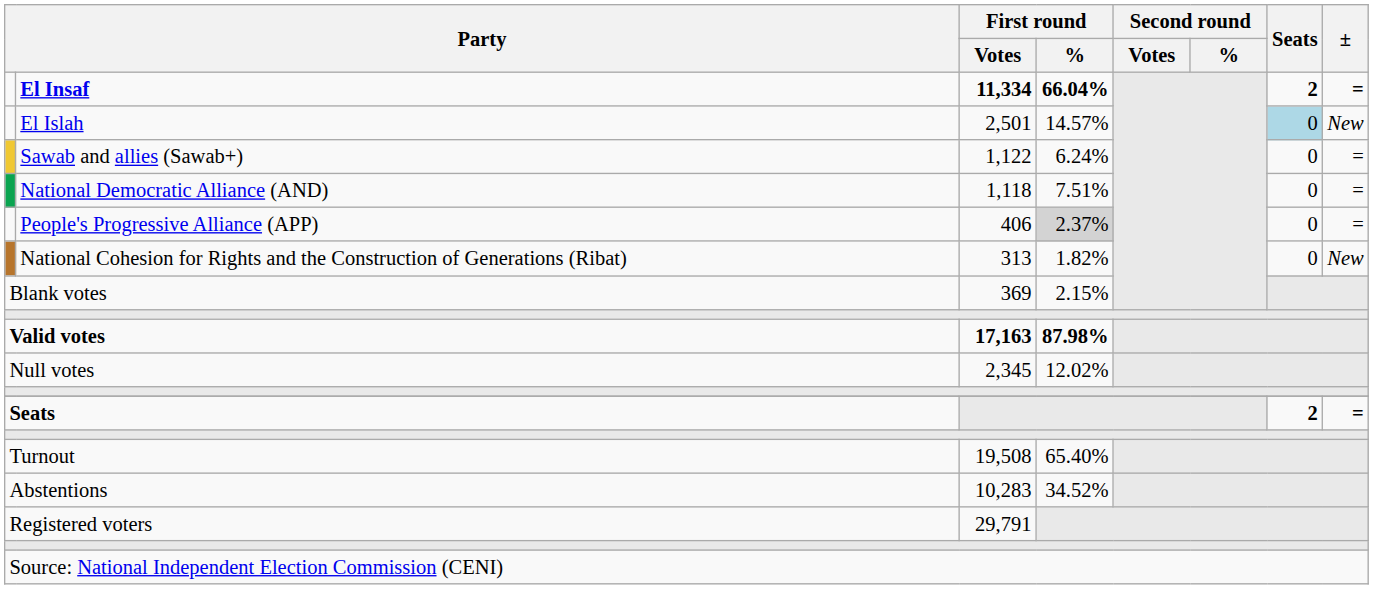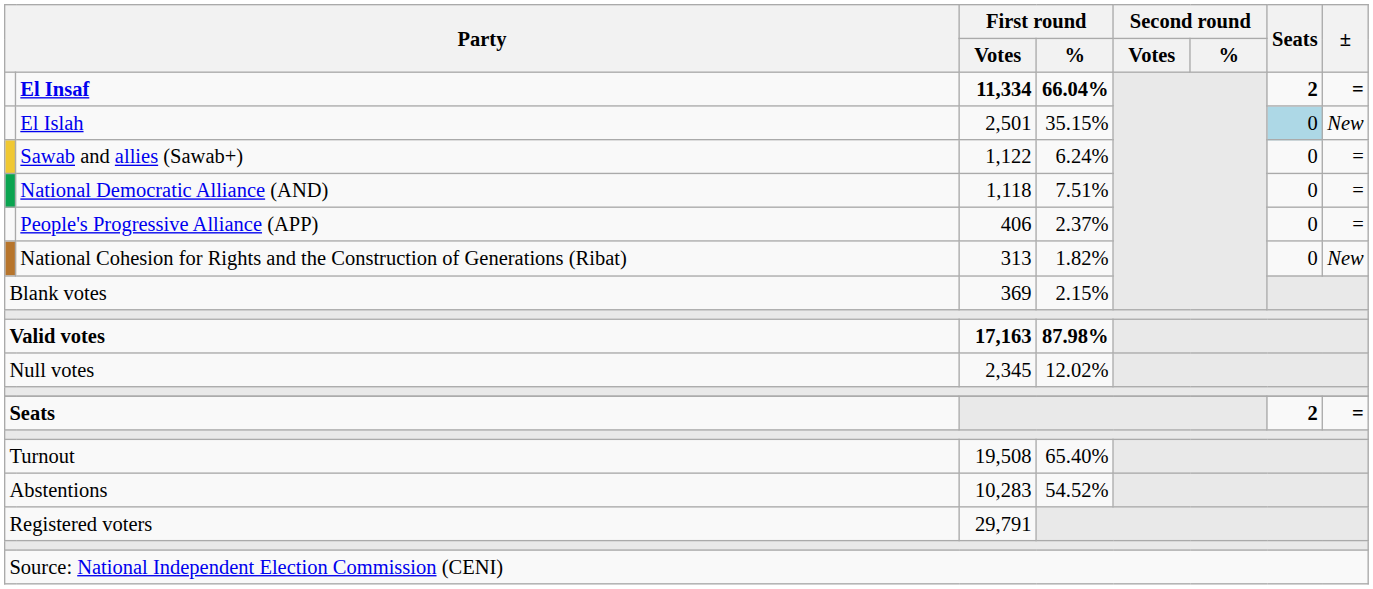(1077, 123) 14.57% -> (1077, 123) 35.15%
(1082, 224) lightgrey background -> (1082, 224) no background
(1077, 490) 34.52% -> (1077, 490) 54.52%
